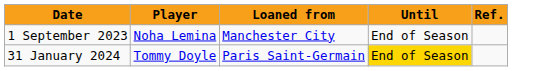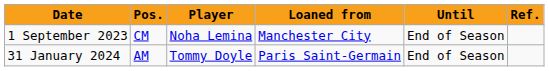+ column: (149, 15)
(420, 55) gold background -> (456, 55) no background
